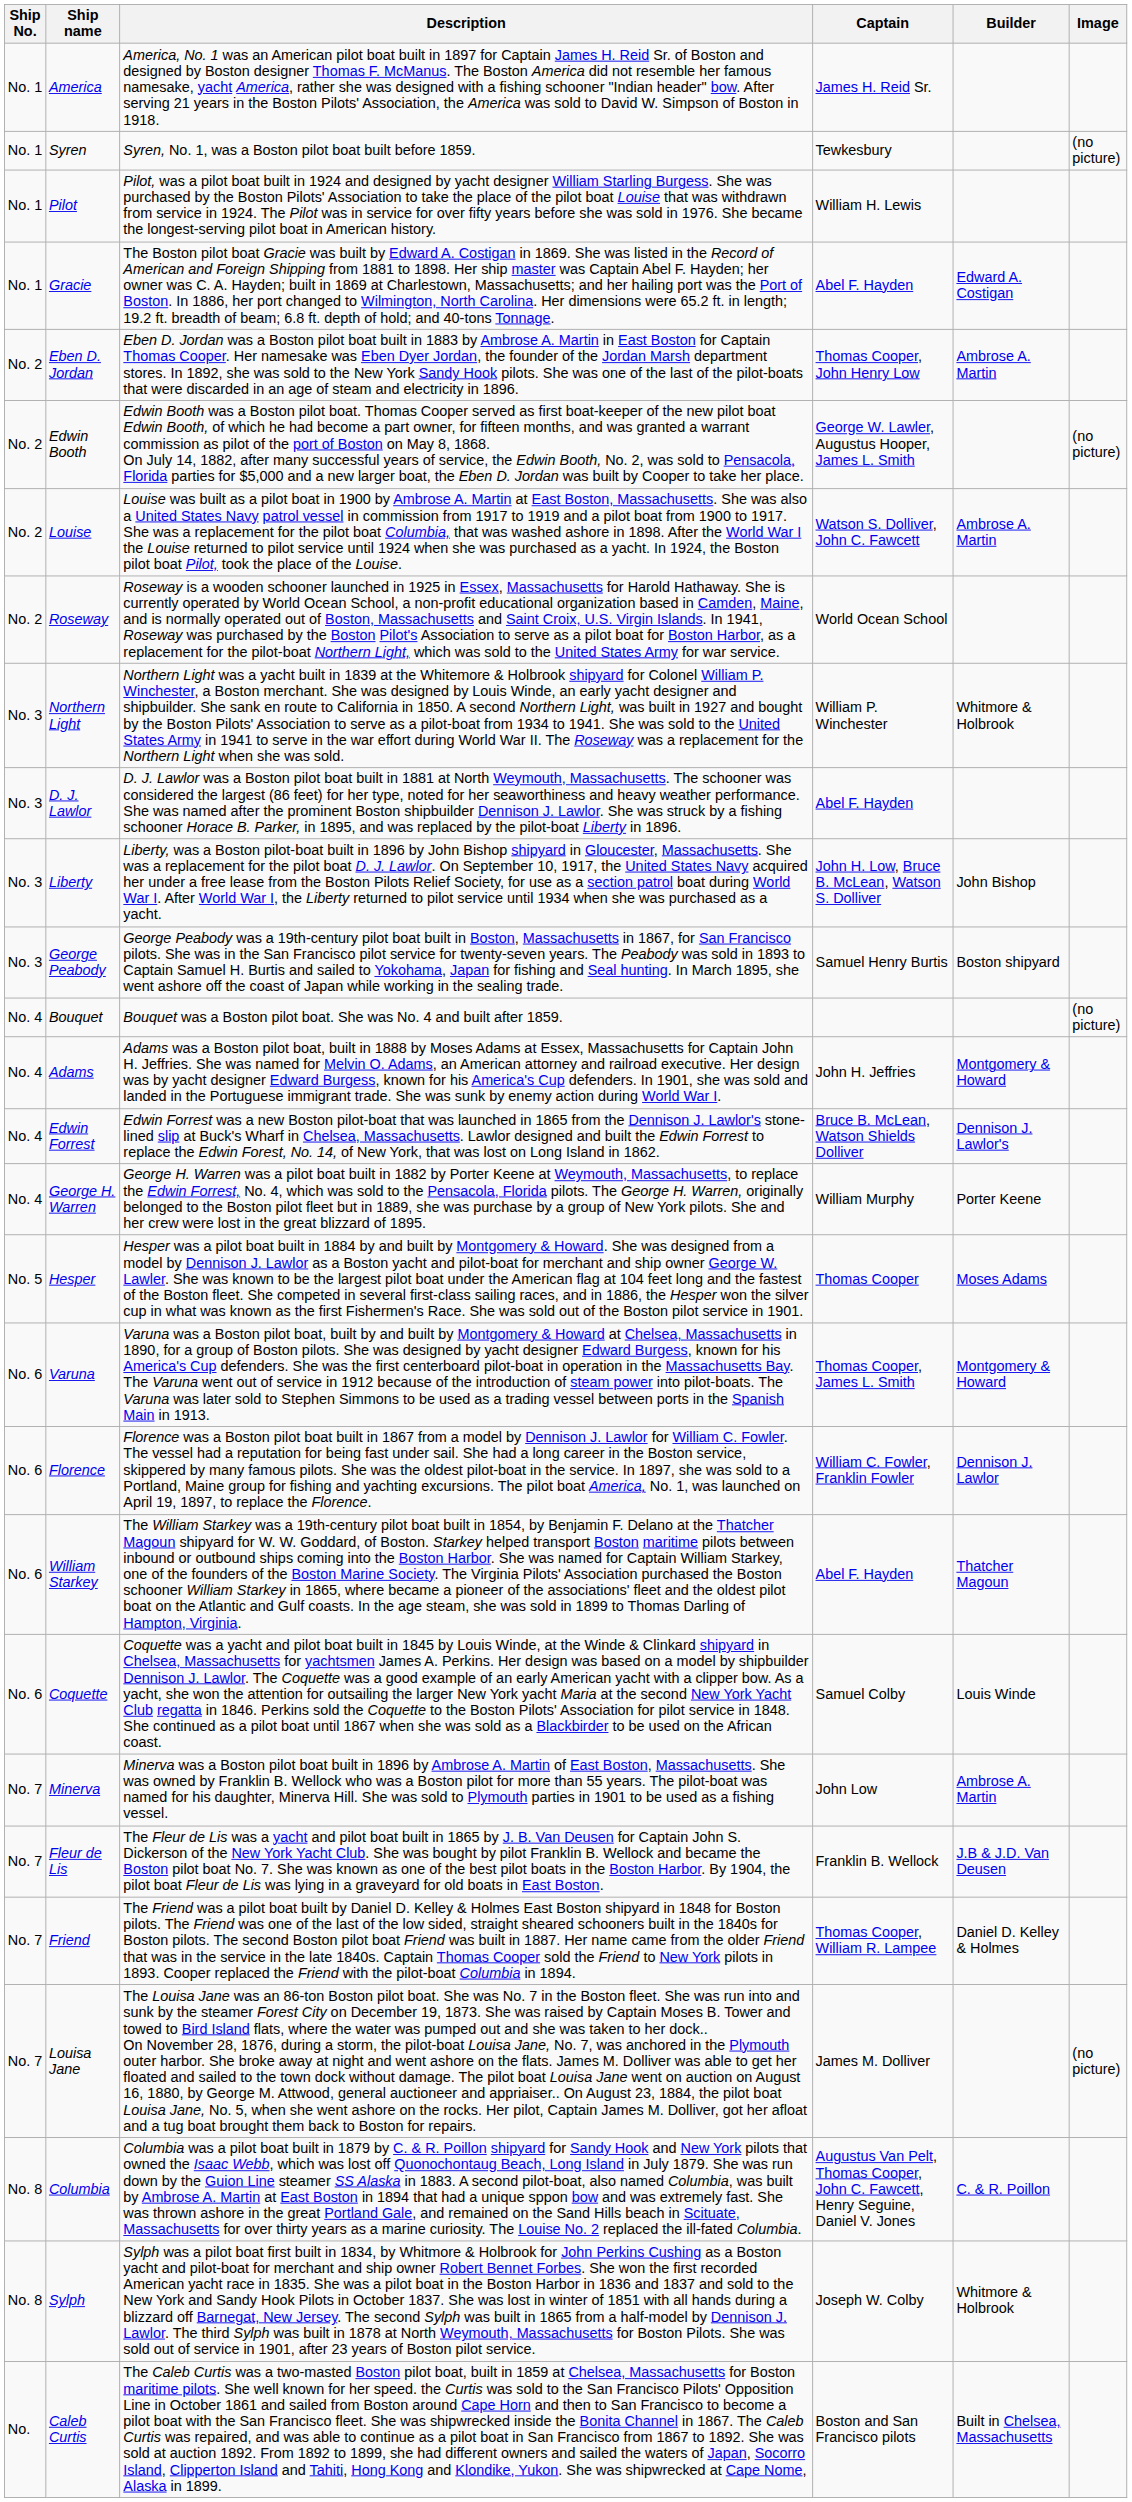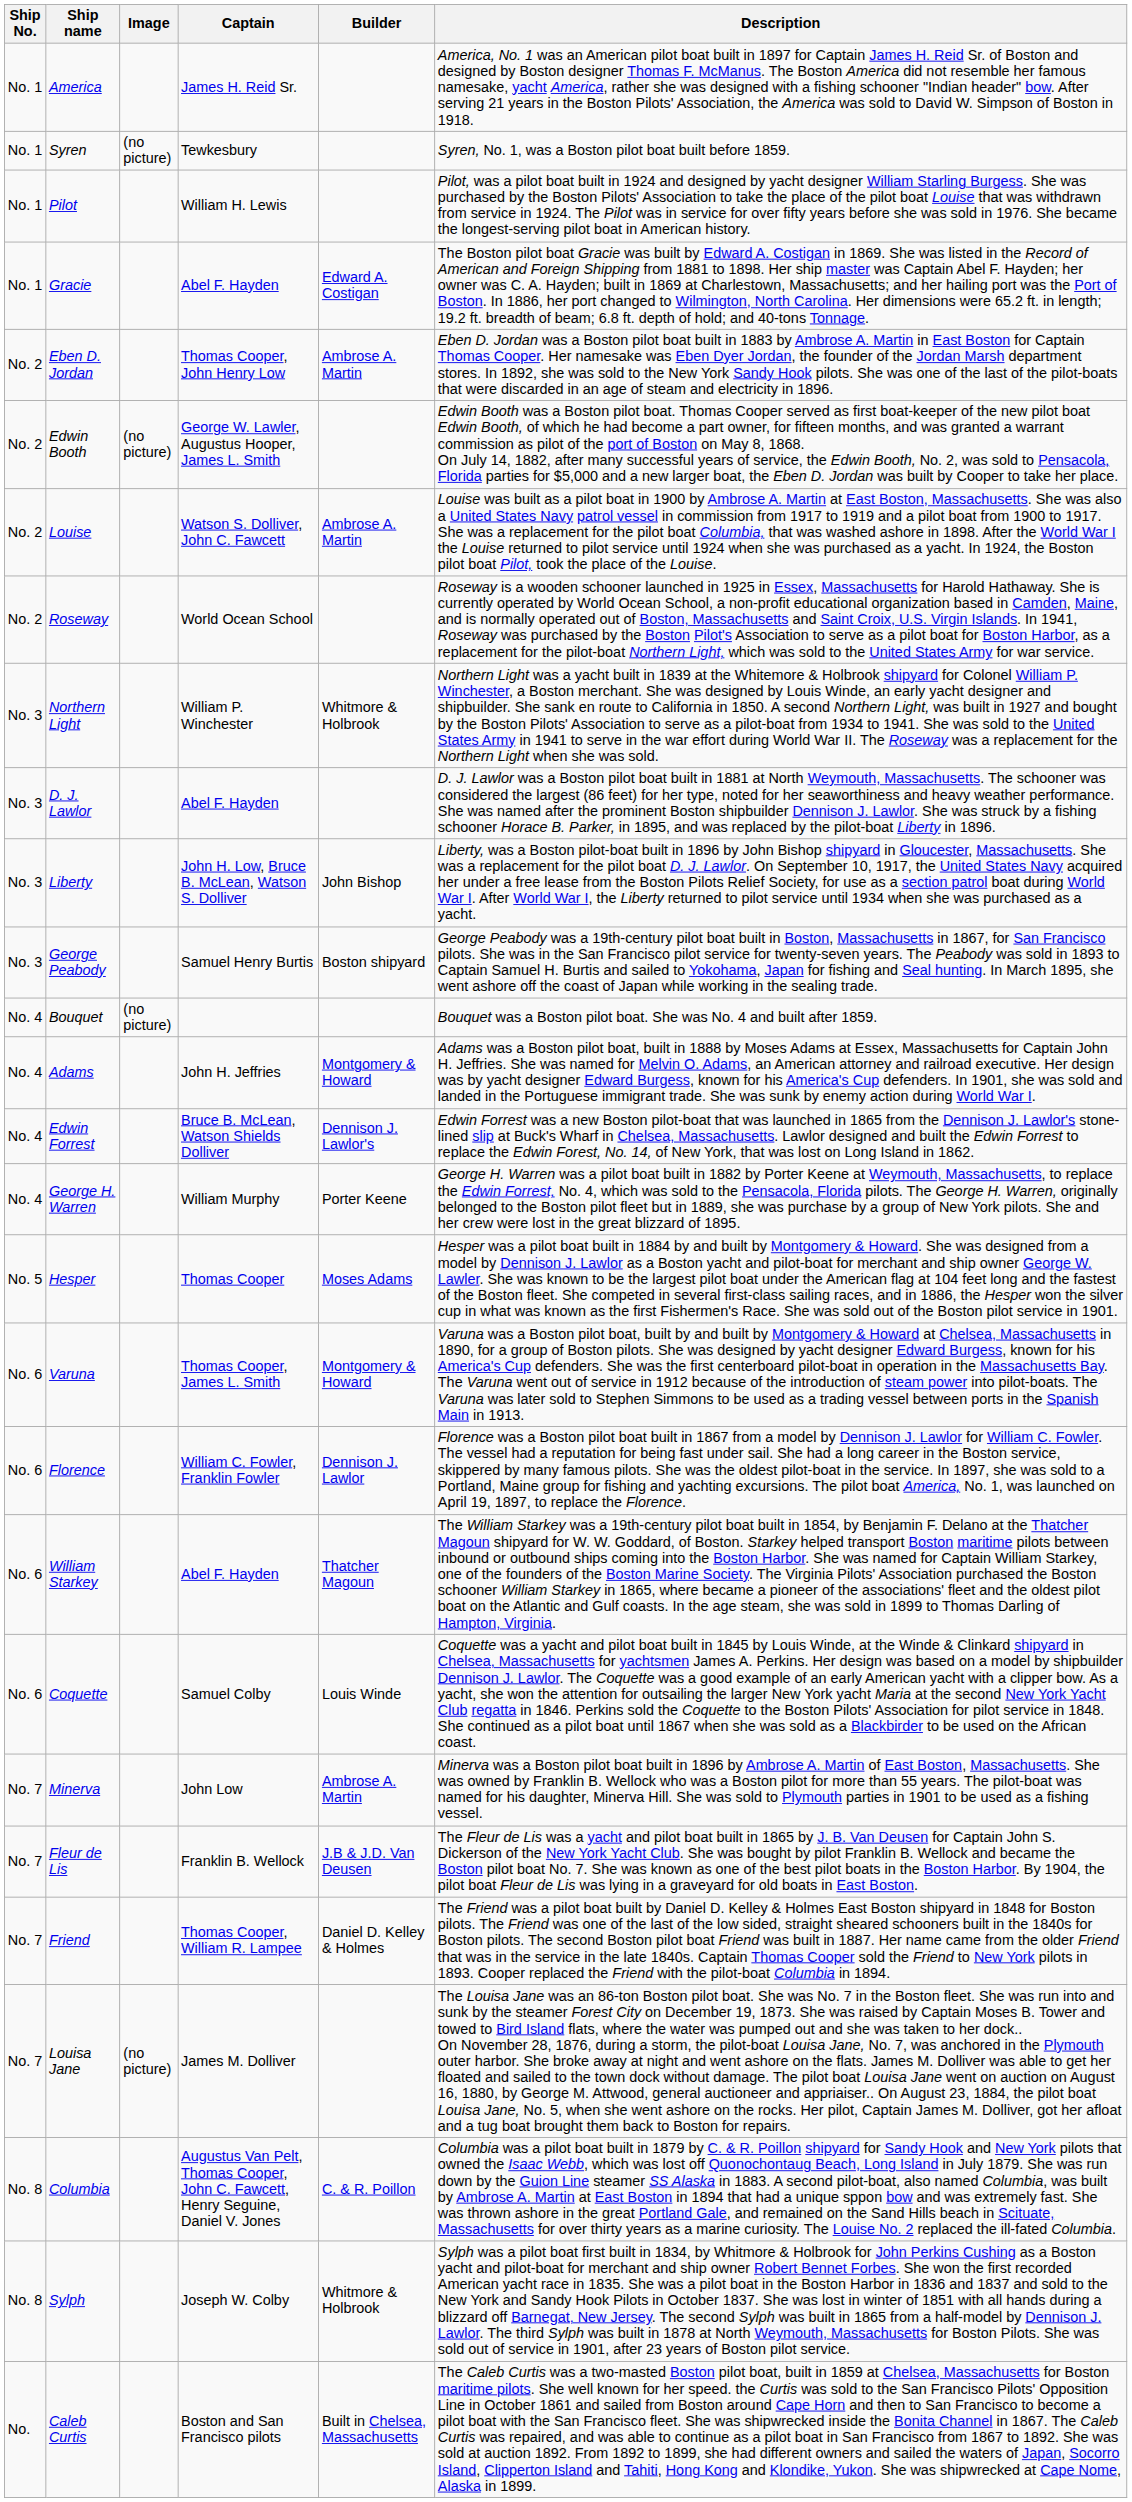columns swapped: (1098, 24) <-> (466, 24)
